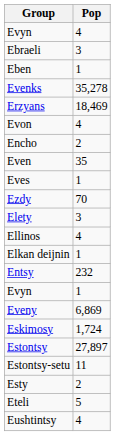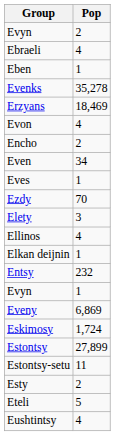(78, 32) 4 -> (78, 32) 2
(78, 50) 3 -> (78, 50) 4
(81, 161) 35 -> (81, 161) 34
(91, 347) 27,897 -> (91, 347) 27,899
